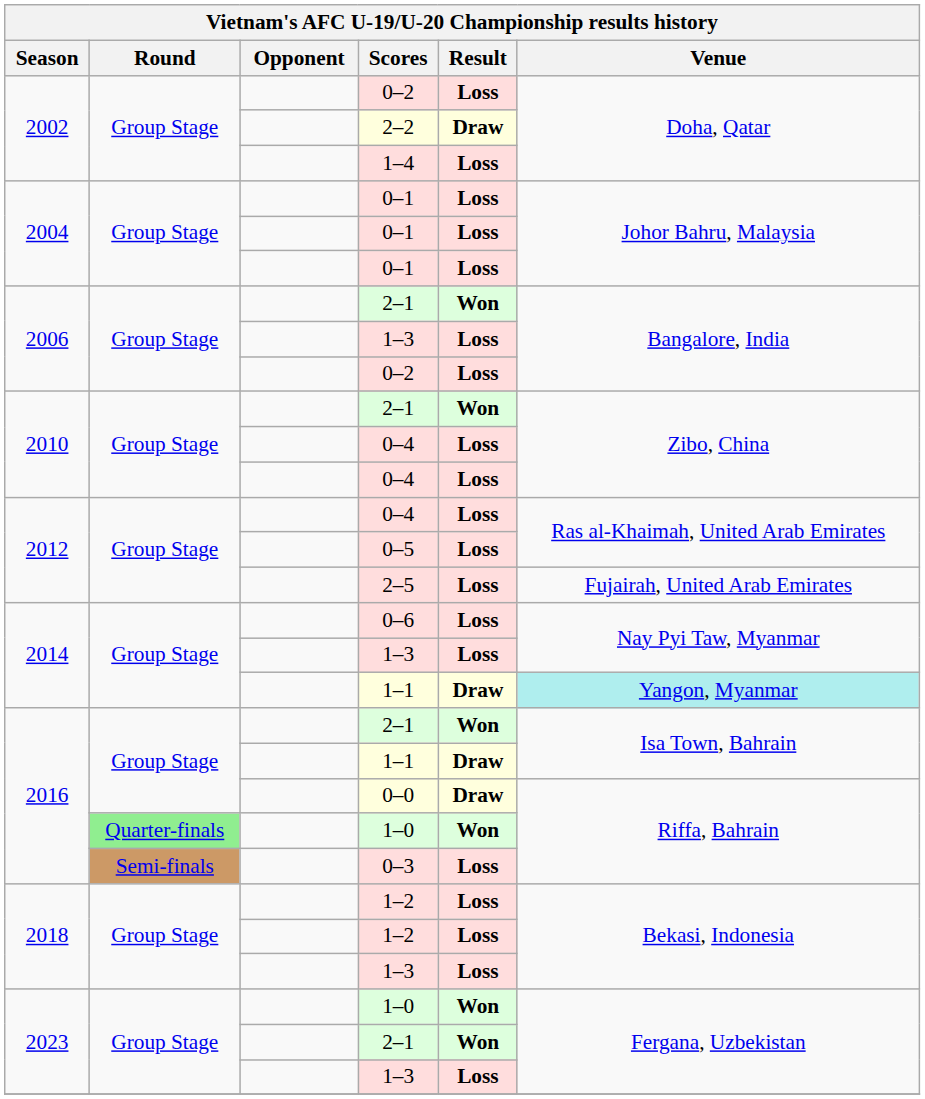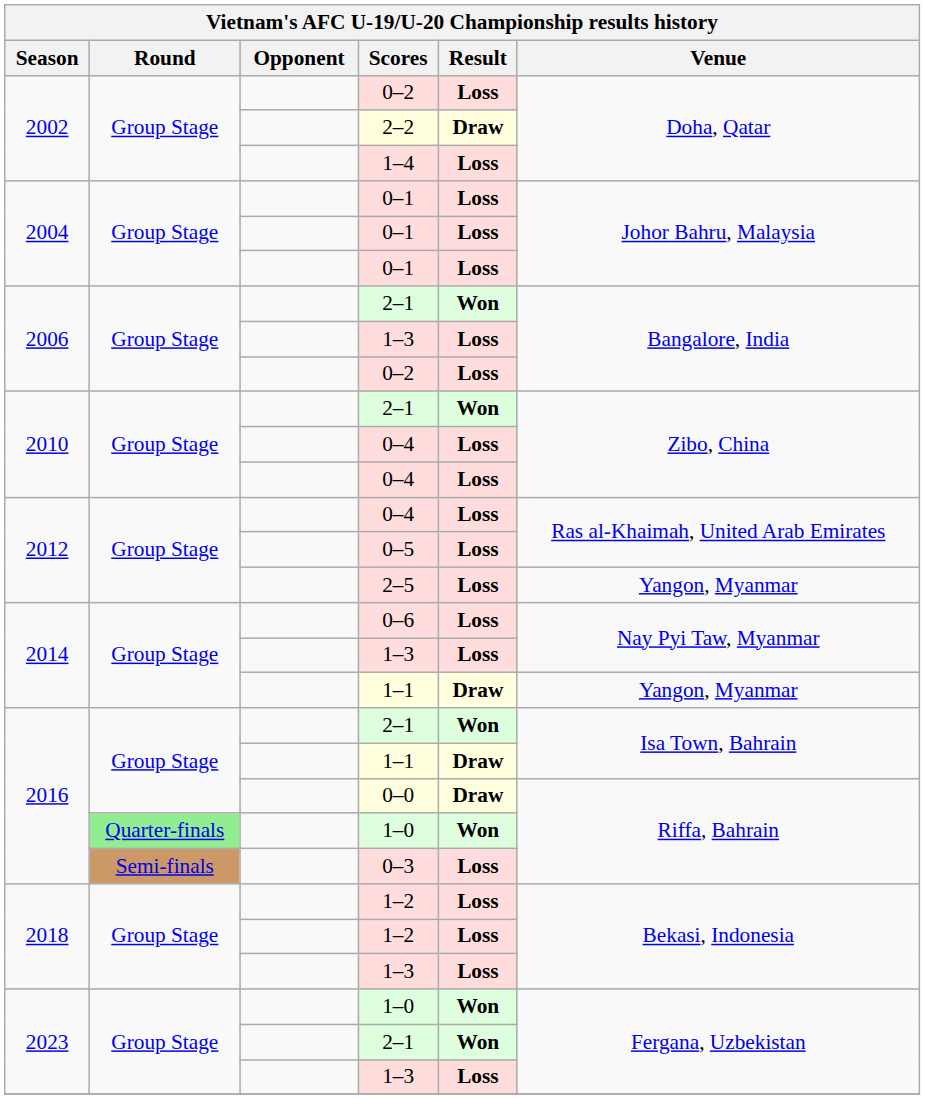(718, 584) Fujairah, United Arab Emirates -> (718, 584) Yangon, Myanmar
(718, 690) paleturquoise background -> (718, 690) no background
